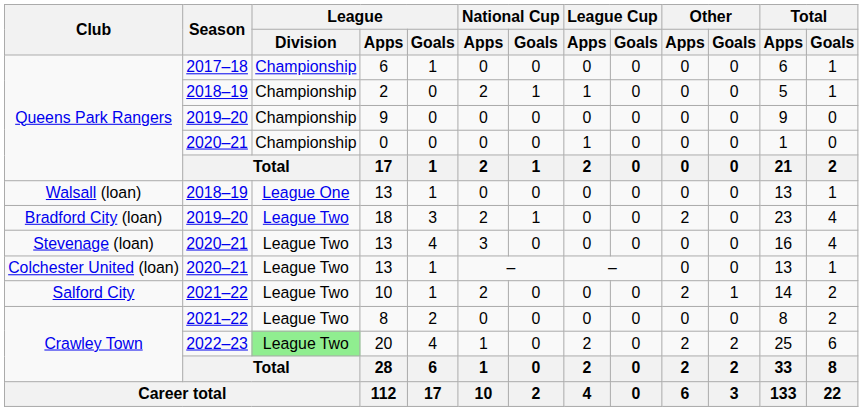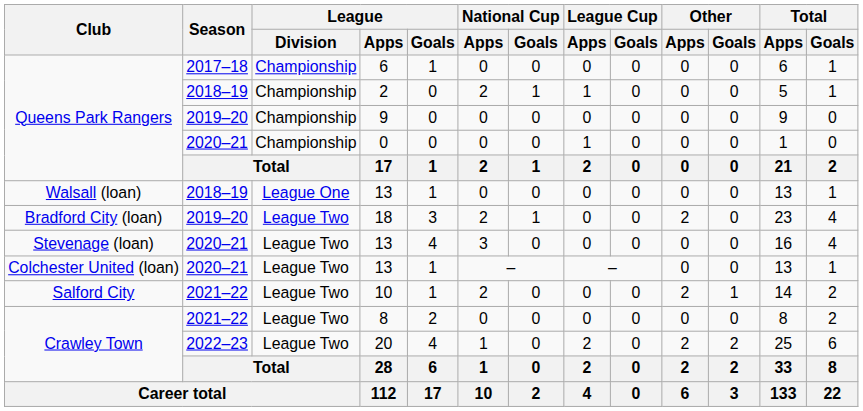(306, 343) lightgreen background -> (306, 343) no background
